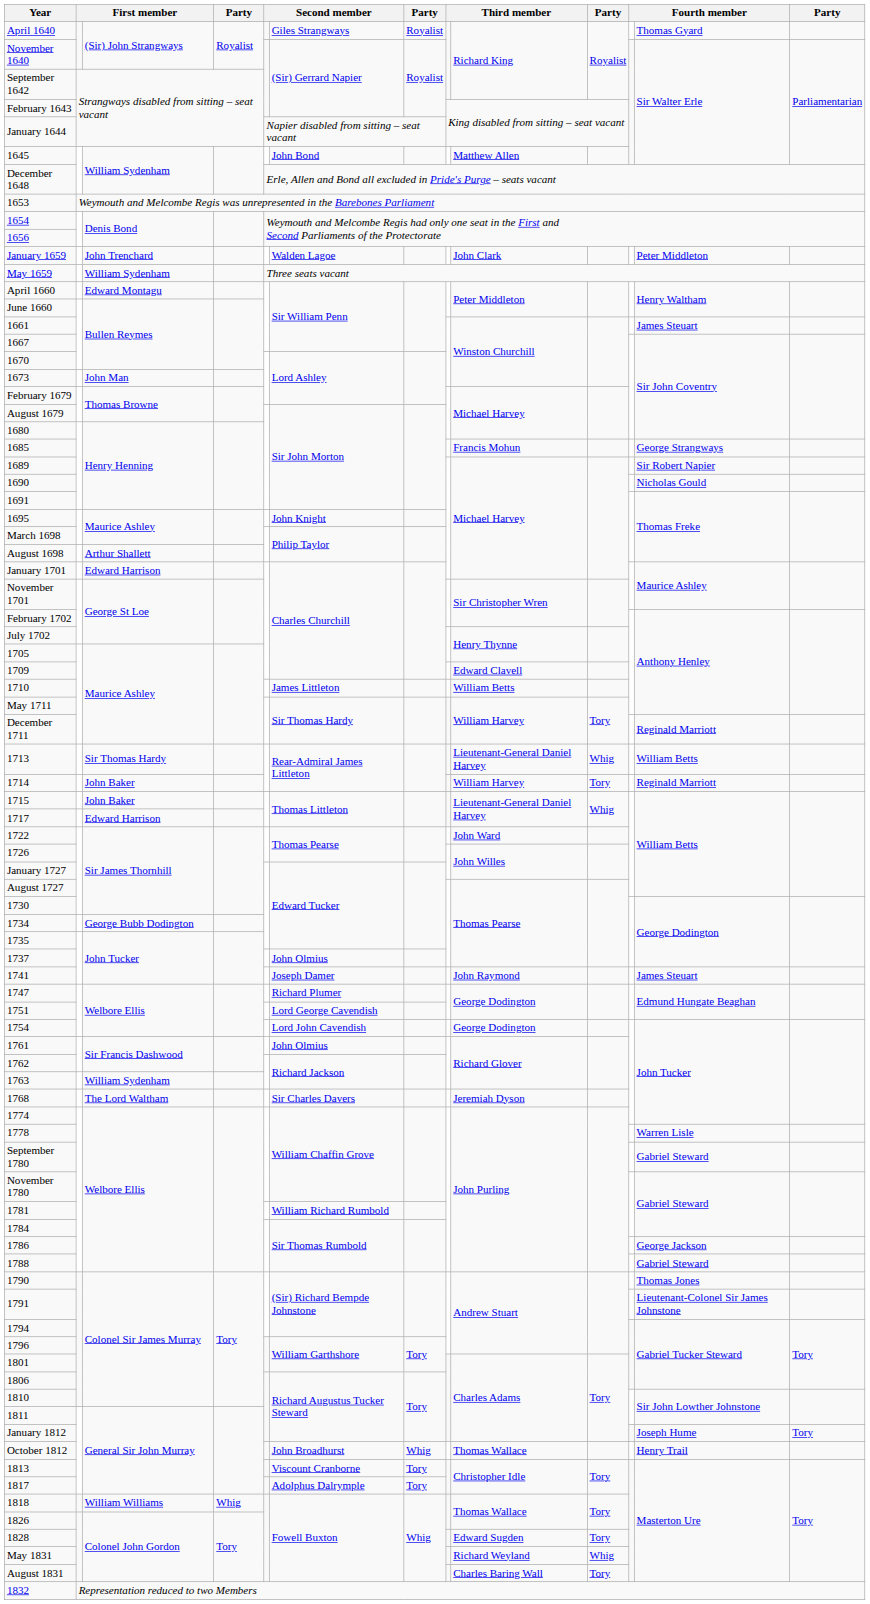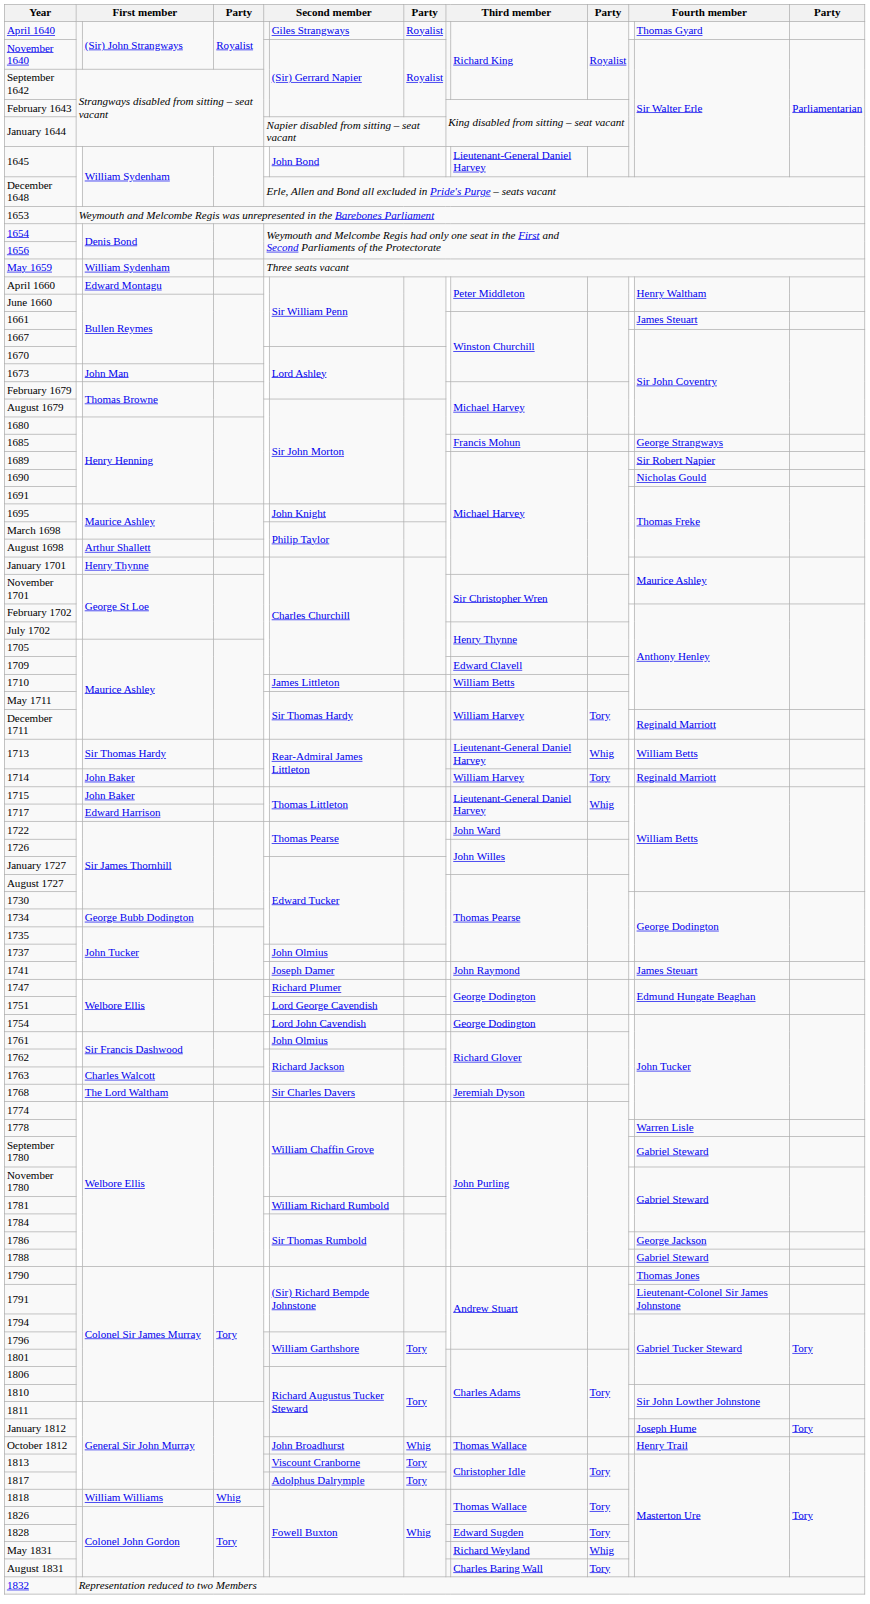(486, 155) Matthew Allen -> (512, 161) Lieutenant-General Daniel Harvey
- row: (36, 255)
(123, 570) Edward Harrison -> (117, 565) Henry Thynne
(127, 1080) William Sydenham -> (120, 1075) Charles Walcott
